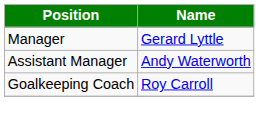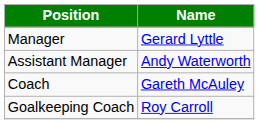+ row: (29, 84)
